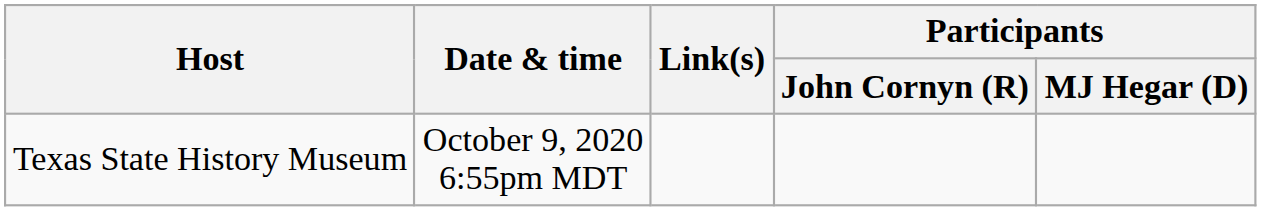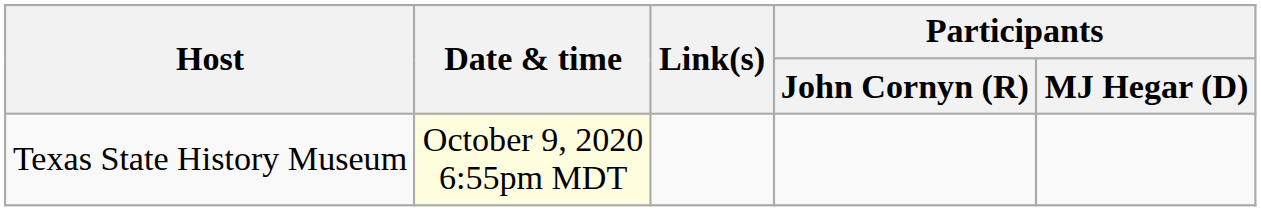(533, 158) no background -> (533, 158) lightyellow background
